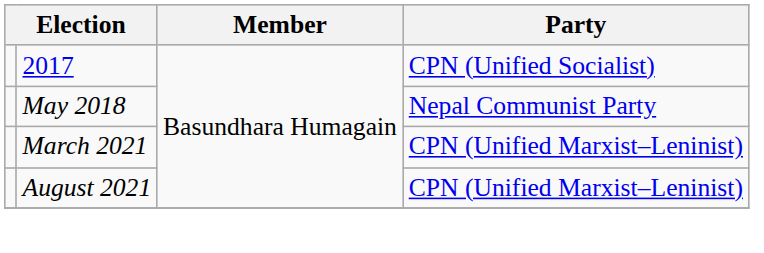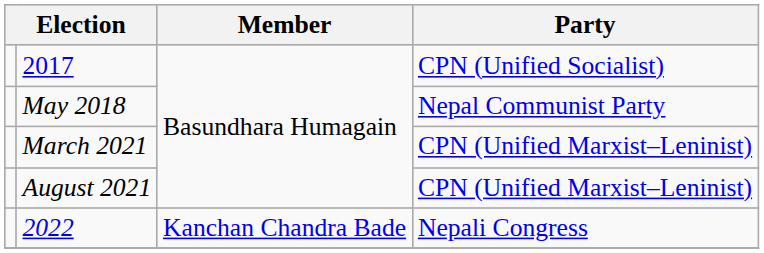+ row: (48, 227)
